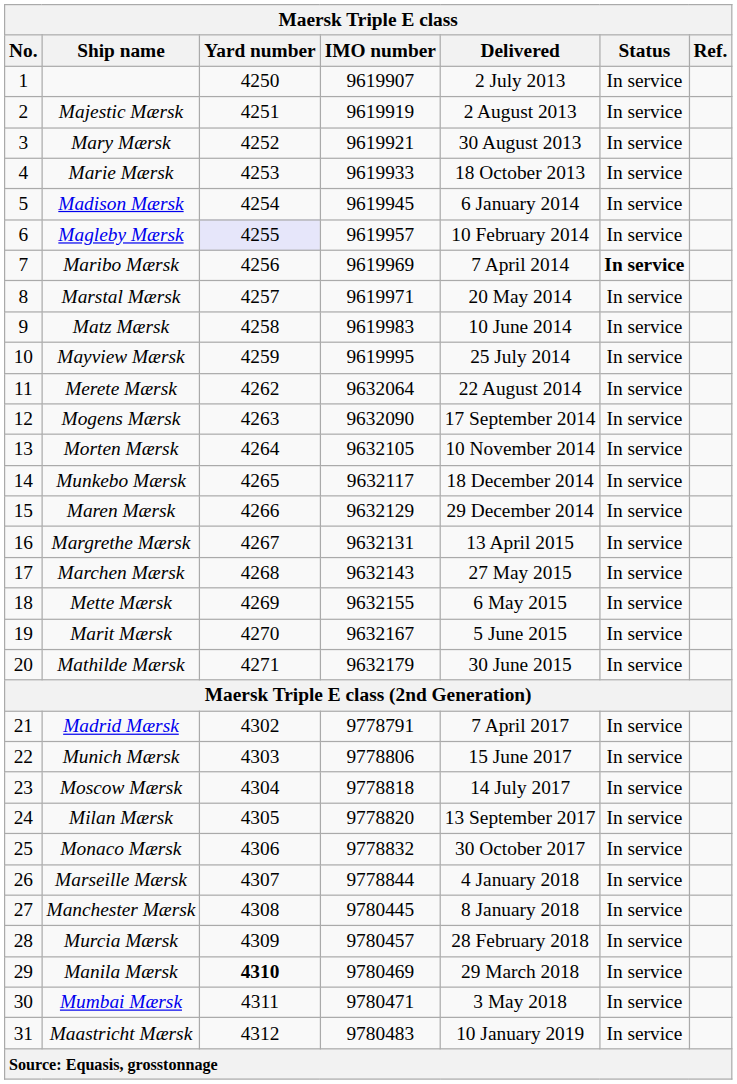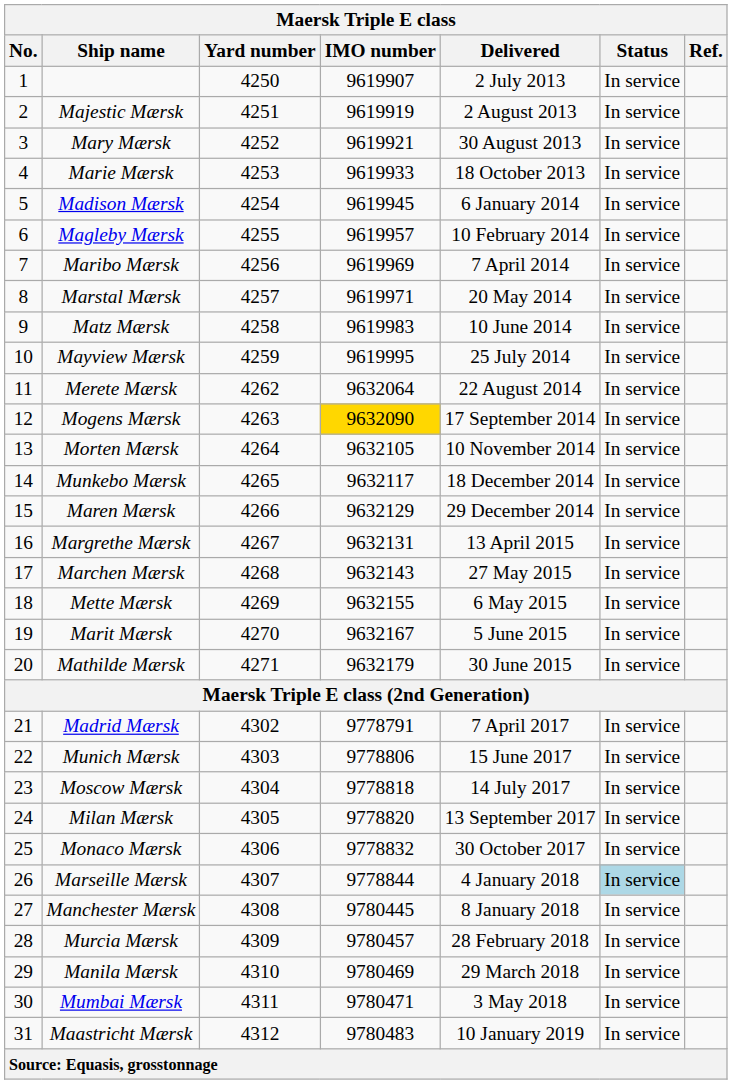(260, 234) lavender background -> (260, 234) no background
(644, 265) bold -> (642, 265) normal
(380, 419) no background -> (380, 419) gold background
(644, 879) no background -> (642, 879) lightblue background
(260, 971) bold -> (260, 971) normal
